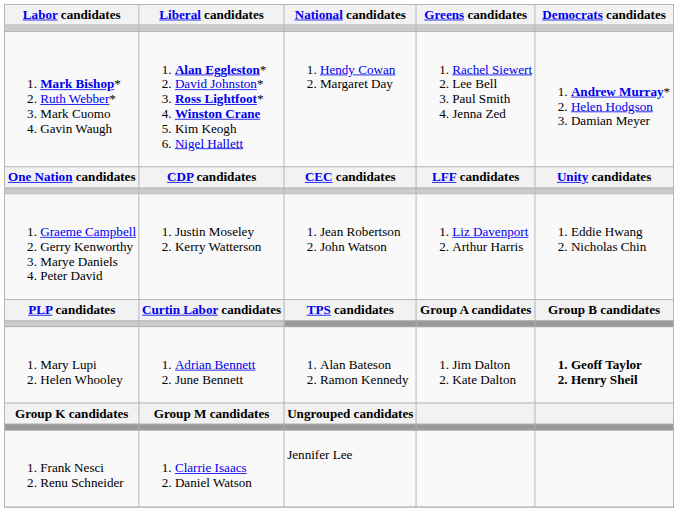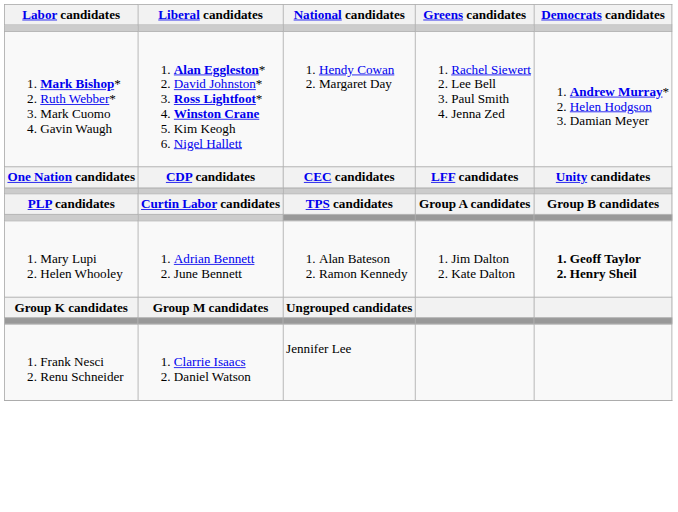- row: (72, 254)
